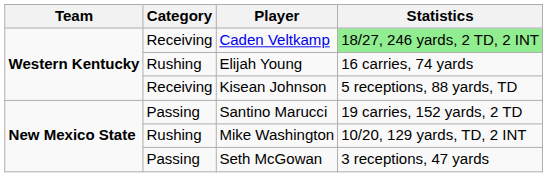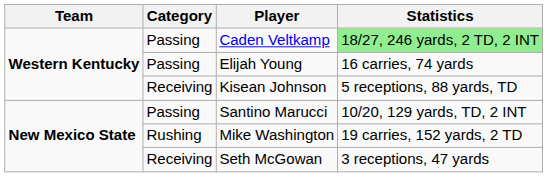(179, 40) Receiving -> (173, 40) Passing
(174, 64) Rushing -> (173, 64) Passing
(432, 111) 19 carries, 152 yards, 2 TD -> (434, 111) 10/20, 129 yards, TD, 2 INT
(434, 135) 10/20, 129 yards, TD, 2 INT -> (432, 135) 19 carries, 152 yards, 2 TD
(173, 159) Passing -> (179, 159) Receiving
